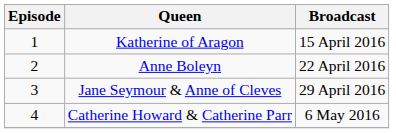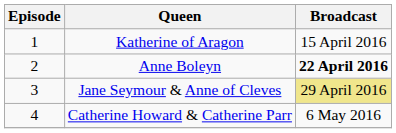(342, 66) normal -> (344, 66) bold
(342, 90) no background -> (344, 90) khaki background
